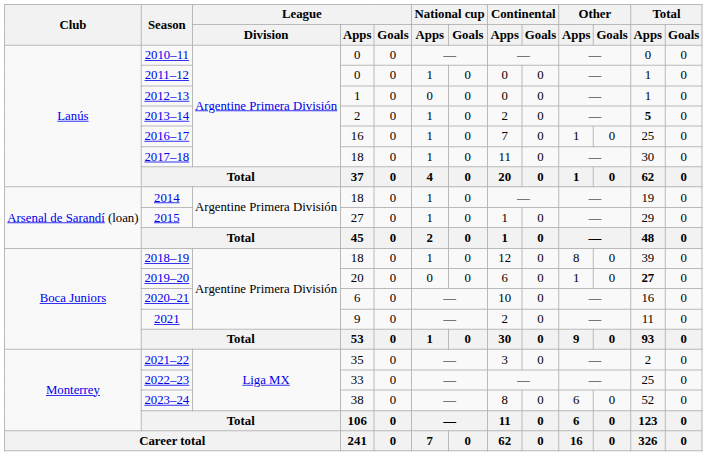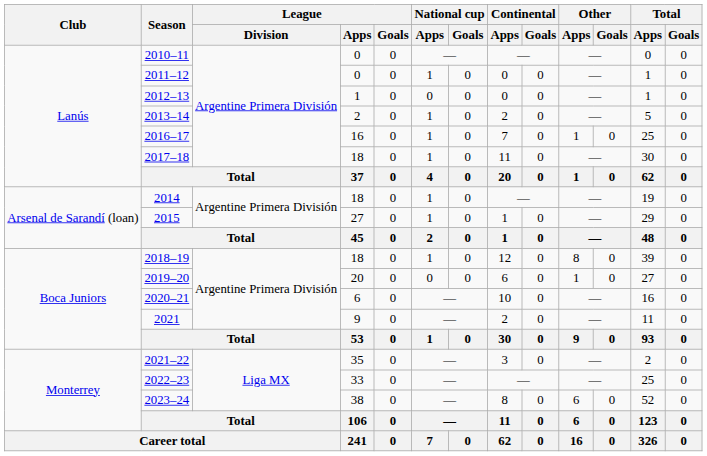(648, 116) bold -> (648, 116) normal
(648, 278) bold -> (648, 278) normal
